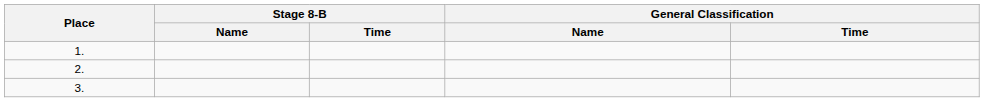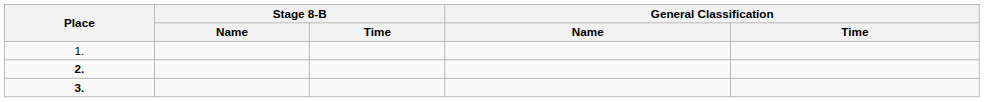(79, 69) normal -> (79, 69) bold
(79, 88) normal -> (79, 88) bold
